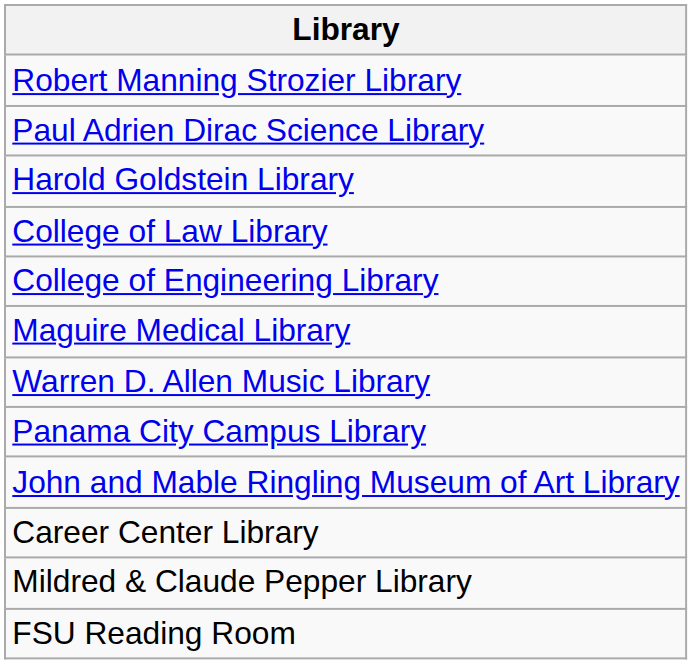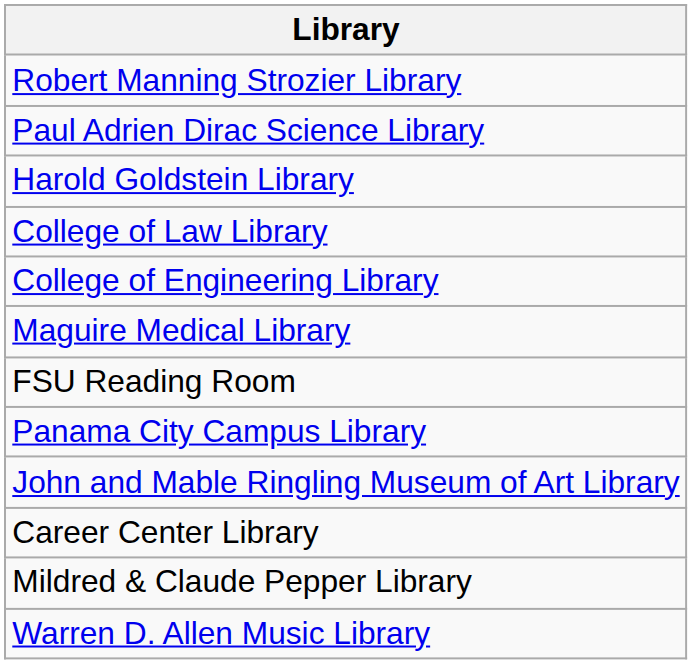(221, 381) Warren D. Allen Music Library -> (154, 381) FSU Reading Room
(154, 632) FSU Reading Room -> (221, 632) Warren D. Allen Music Library
